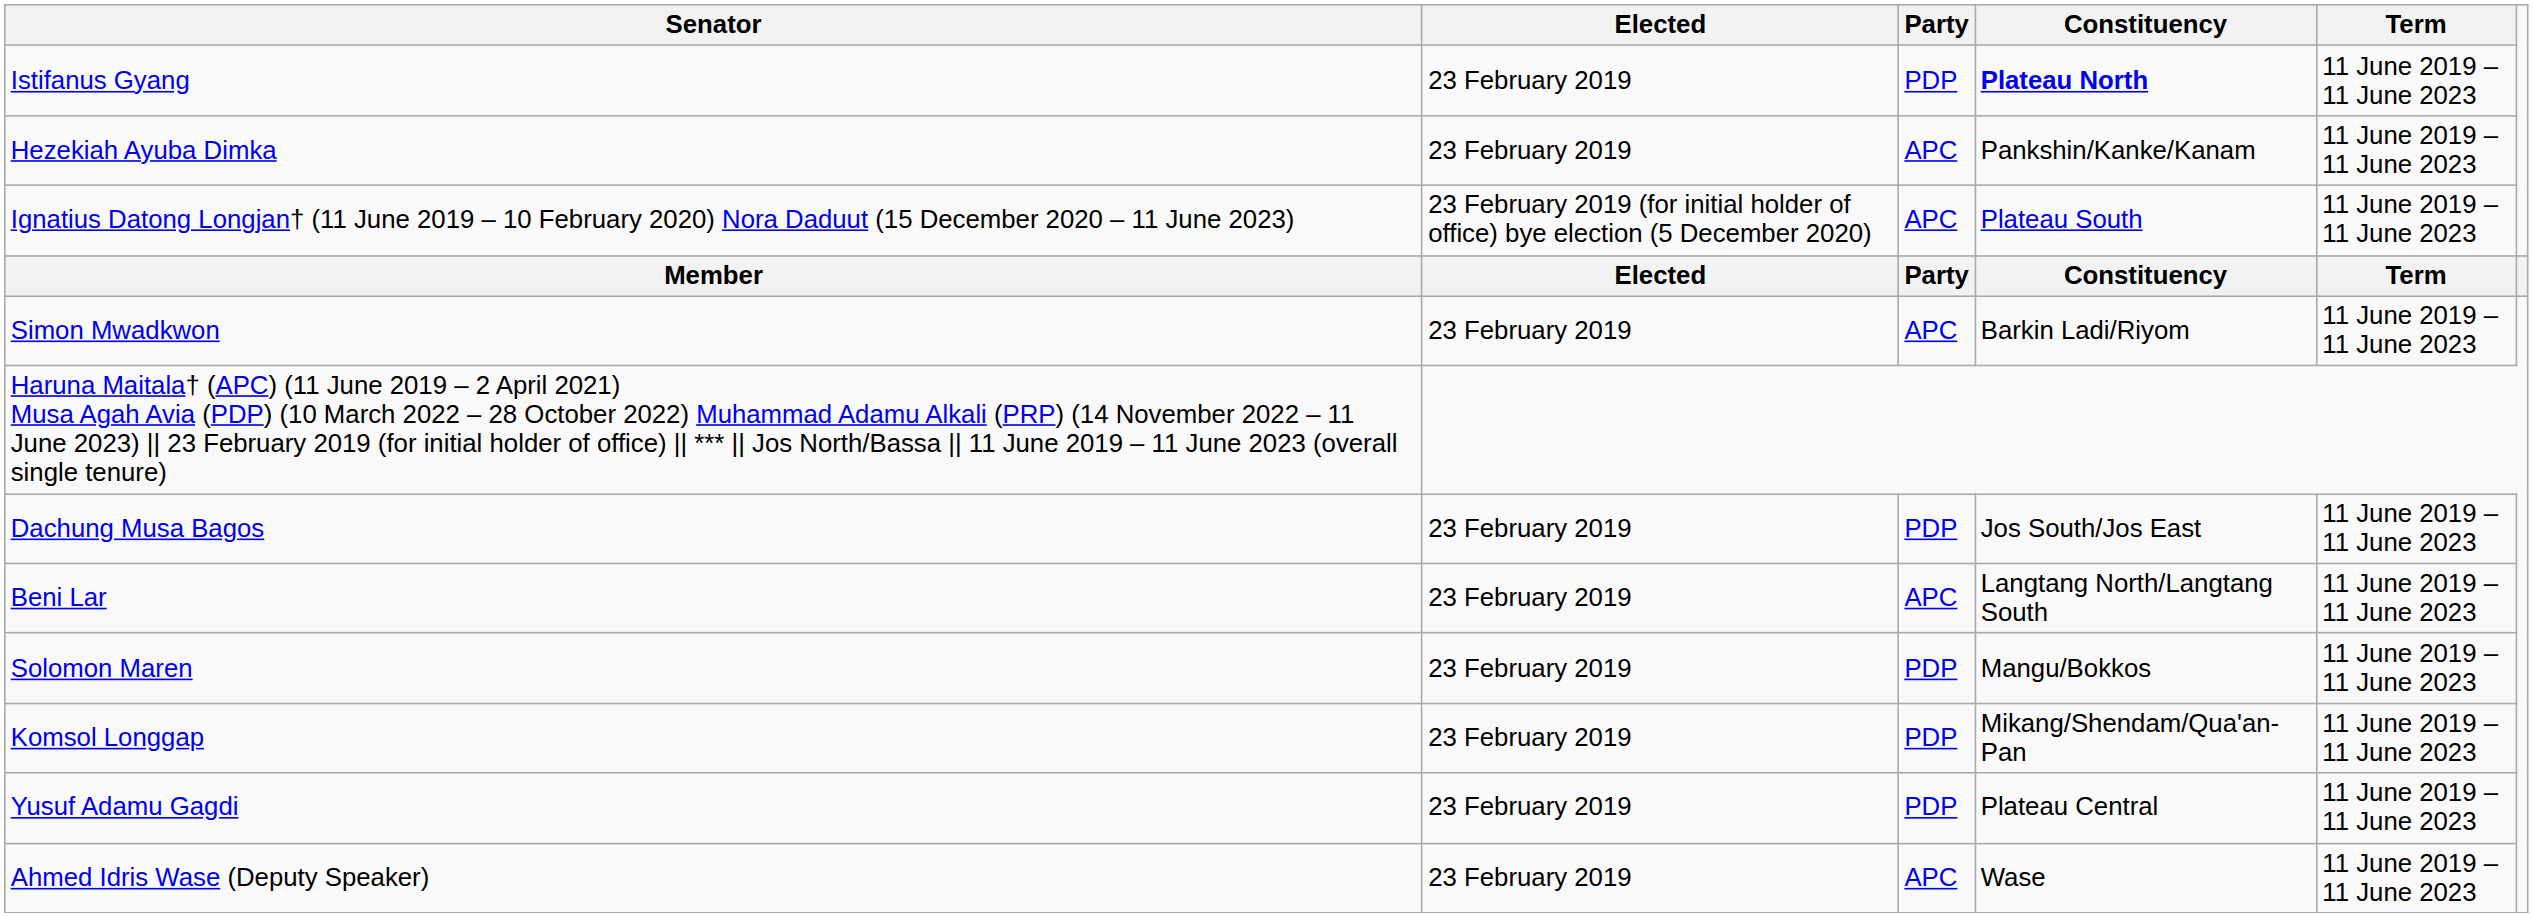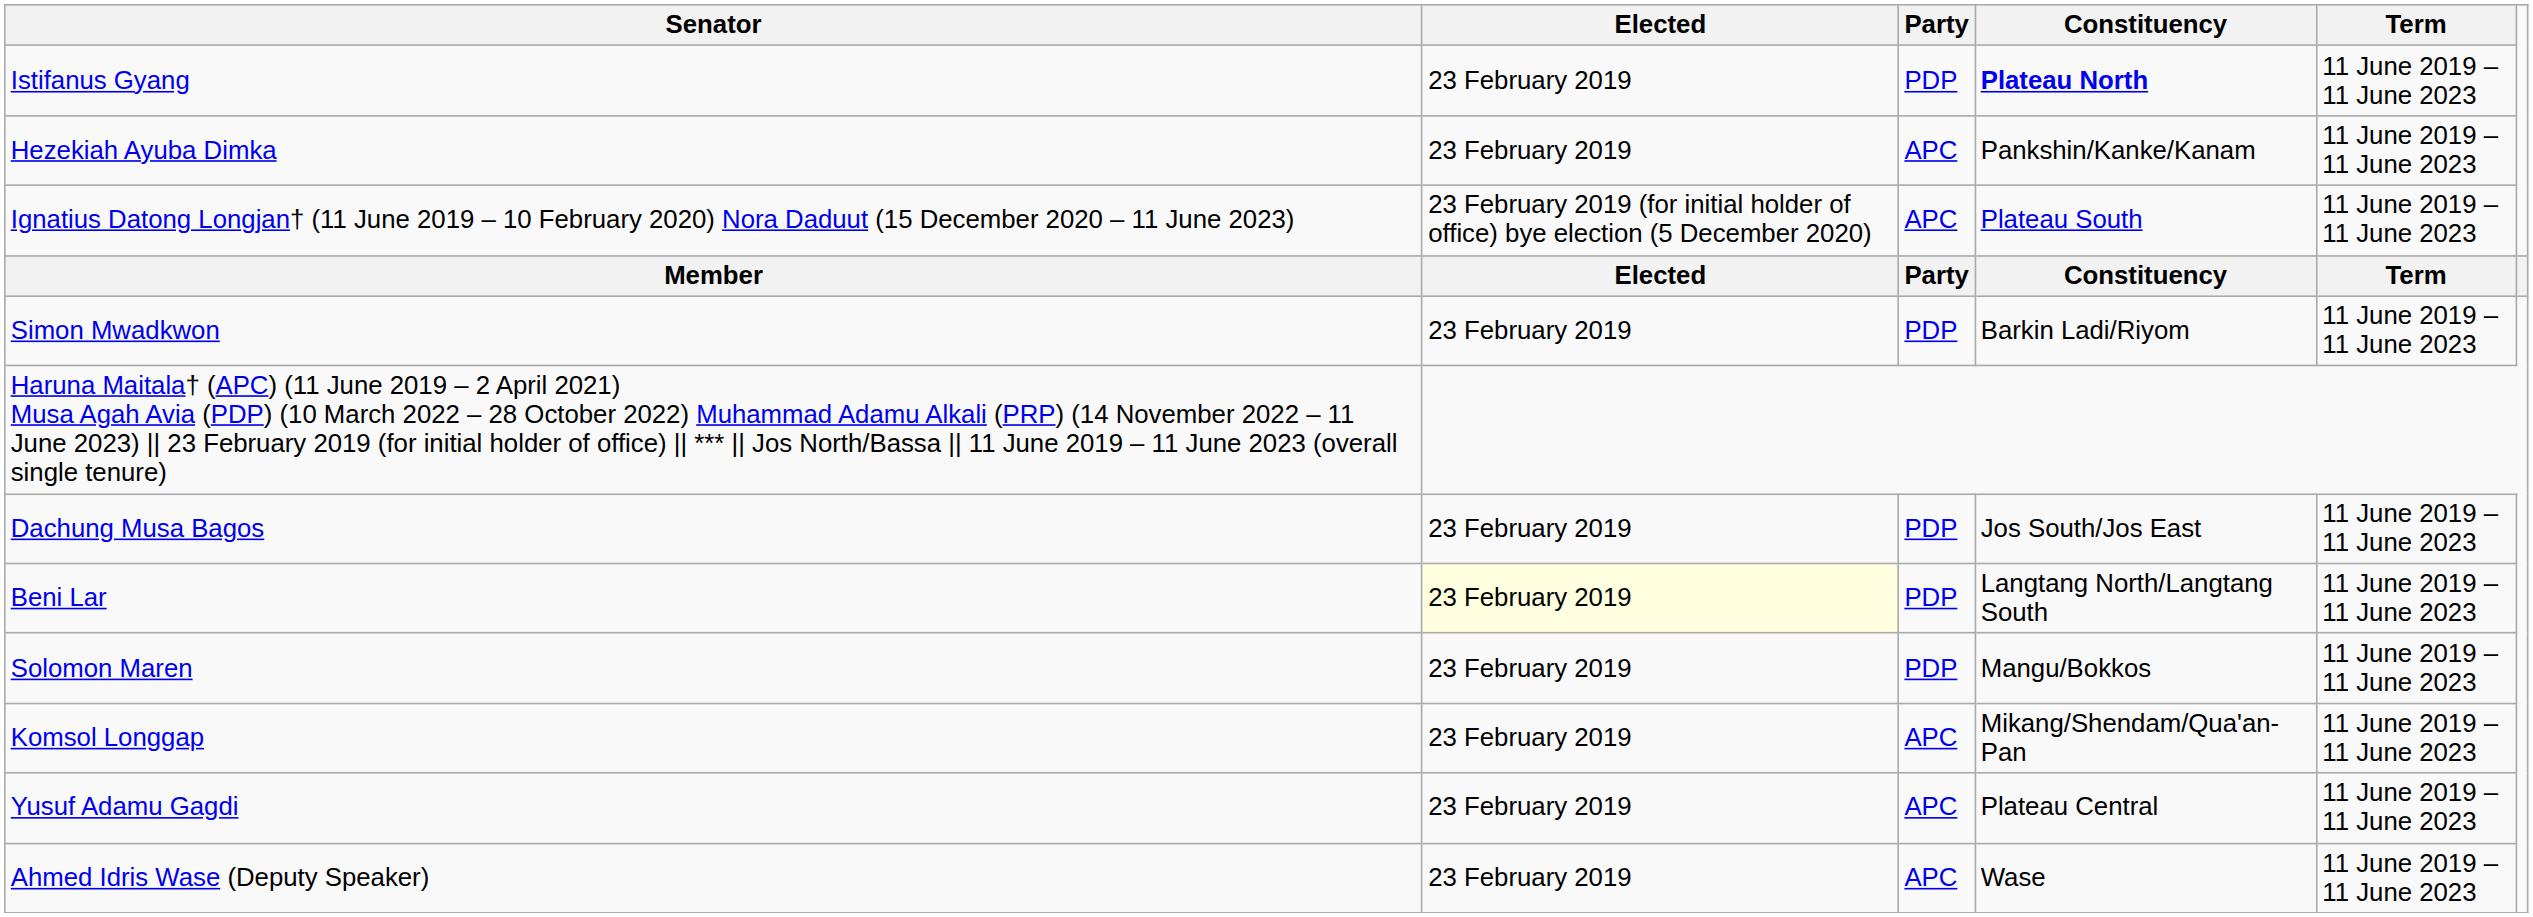(1931, 330) APC -> (1931, 330) PDP
(1530, 598) no background -> (1530, 598) lightyellow background
(1931, 598) APC -> (1931, 598) PDP
(1931, 737) PDP -> (1931, 737) APC
(1931, 807) PDP -> (1931, 807) APC
